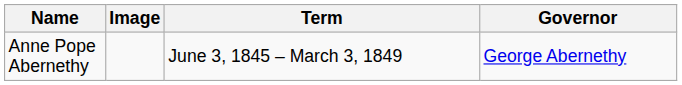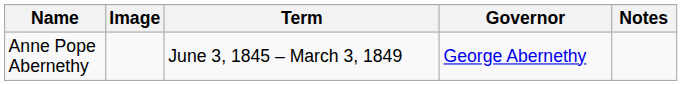+ column: (644, 18)
